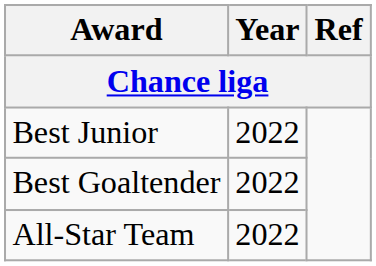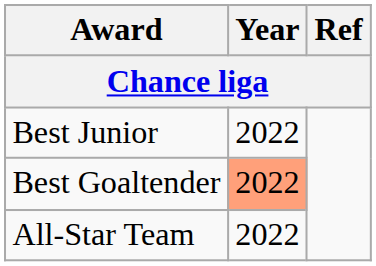(267, 183) no background -> (267, 183) lightsalmon background
